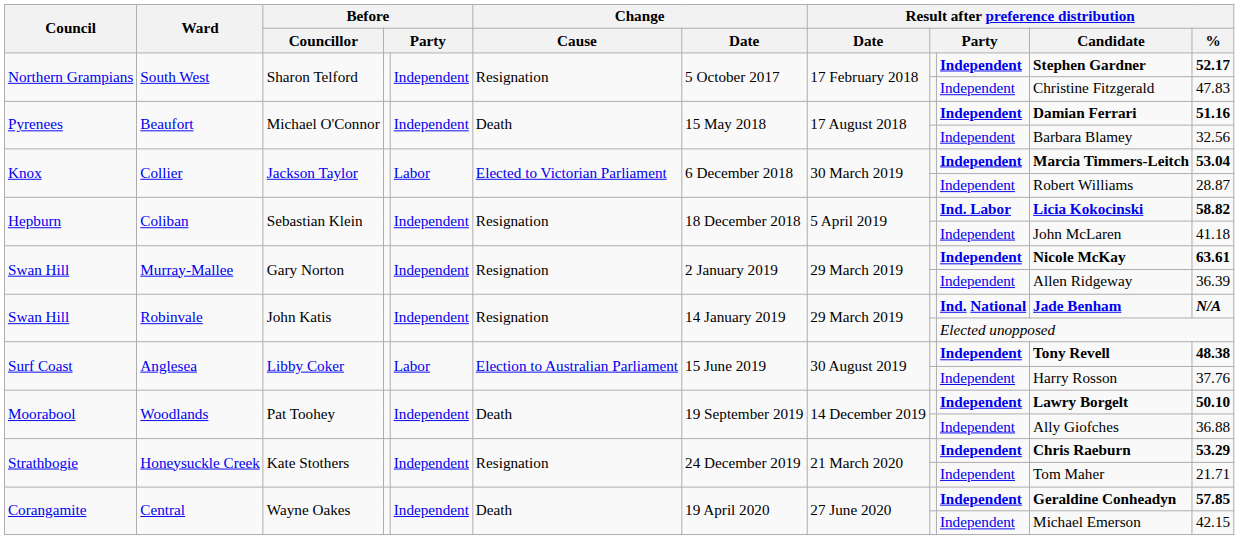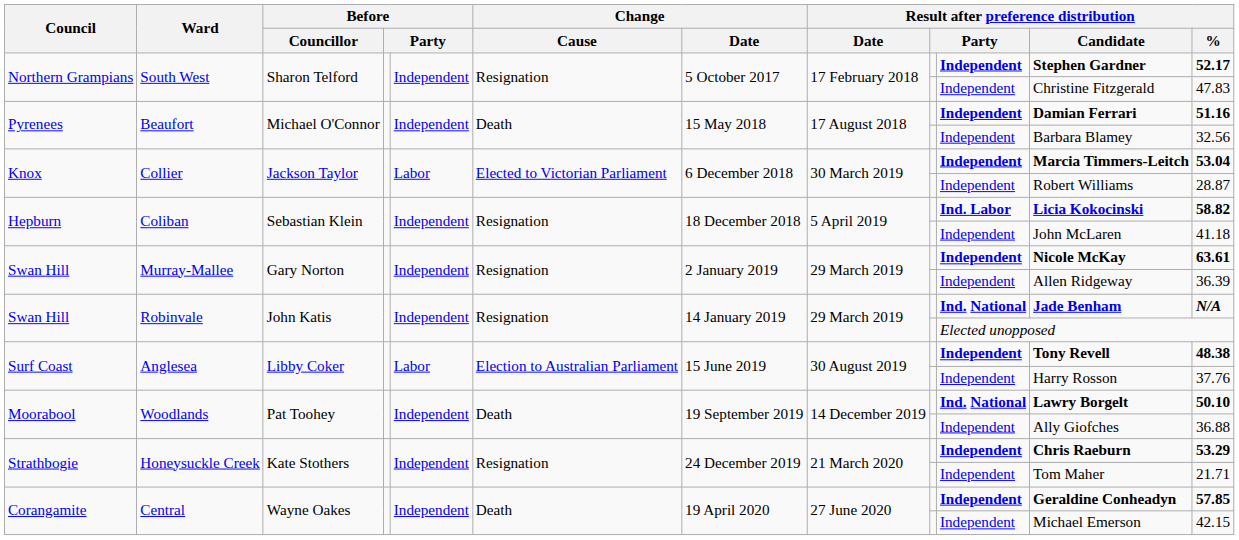(981, 402) Independent -> (983, 402) Ind. National
